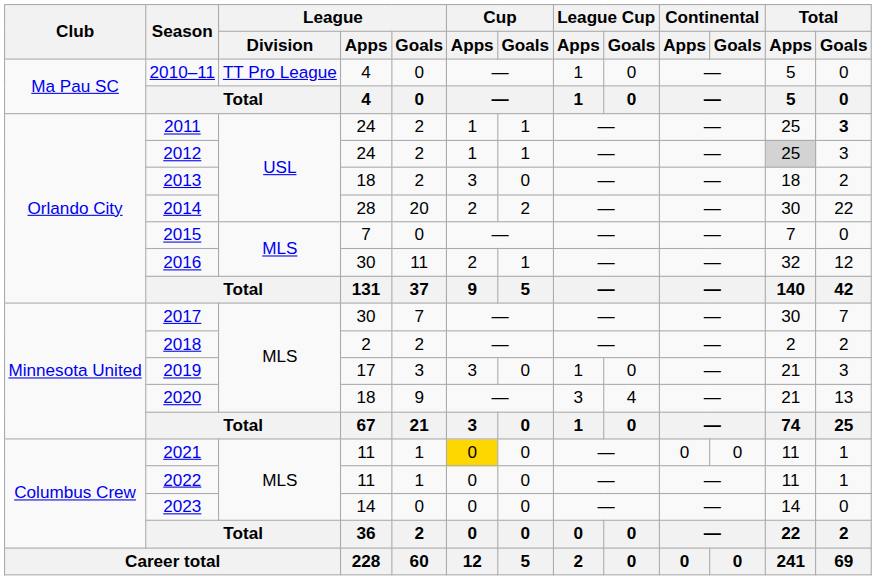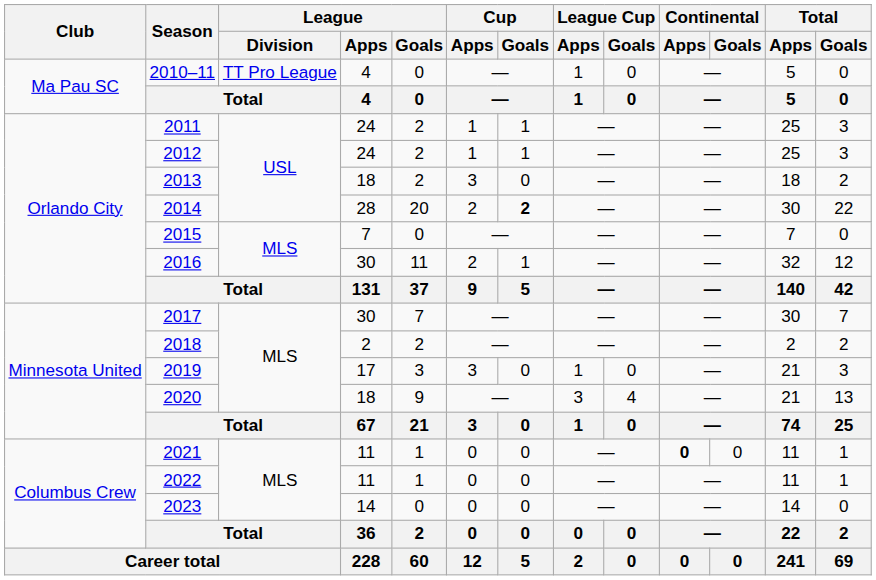(844, 126) bold -> (844, 126) normal
(791, 153) lightgrey background -> (791, 153) no background
(525, 208) normal -> (525, 208) bold
(472, 452) gold background -> (472, 452) no background
(685, 452) normal -> (685, 452) bold
